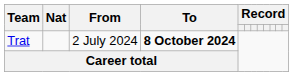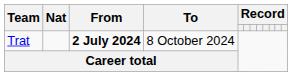(105, 40) normal -> (106, 40) bold
(190, 40) bold -> (191, 40) normal
